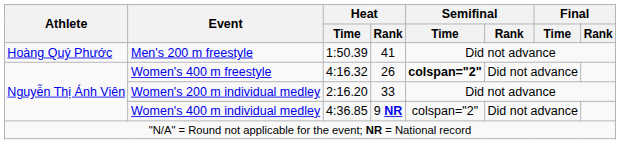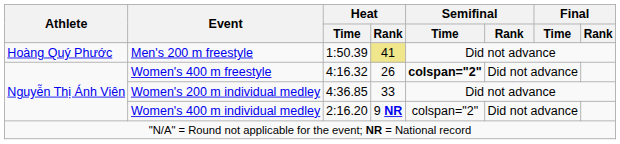(388, 52) no background -> (388, 52) khaki background
(347, 91) 2:16.20 -> (347, 91) 4:36.85
(347, 111) 4:36.85 -> (347, 111) 2:16.20
